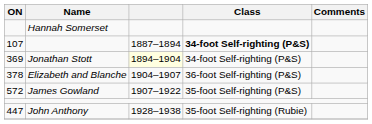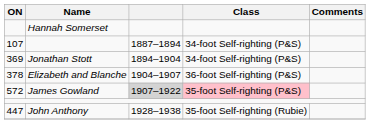(247, 43) bold -> (243, 43) normal
(156, 59) lightyellow background -> (156, 59) no background
(156, 91) no background -> (156, 91) lightgrey background
(243, 91) no background -> (243, 91) pink background
